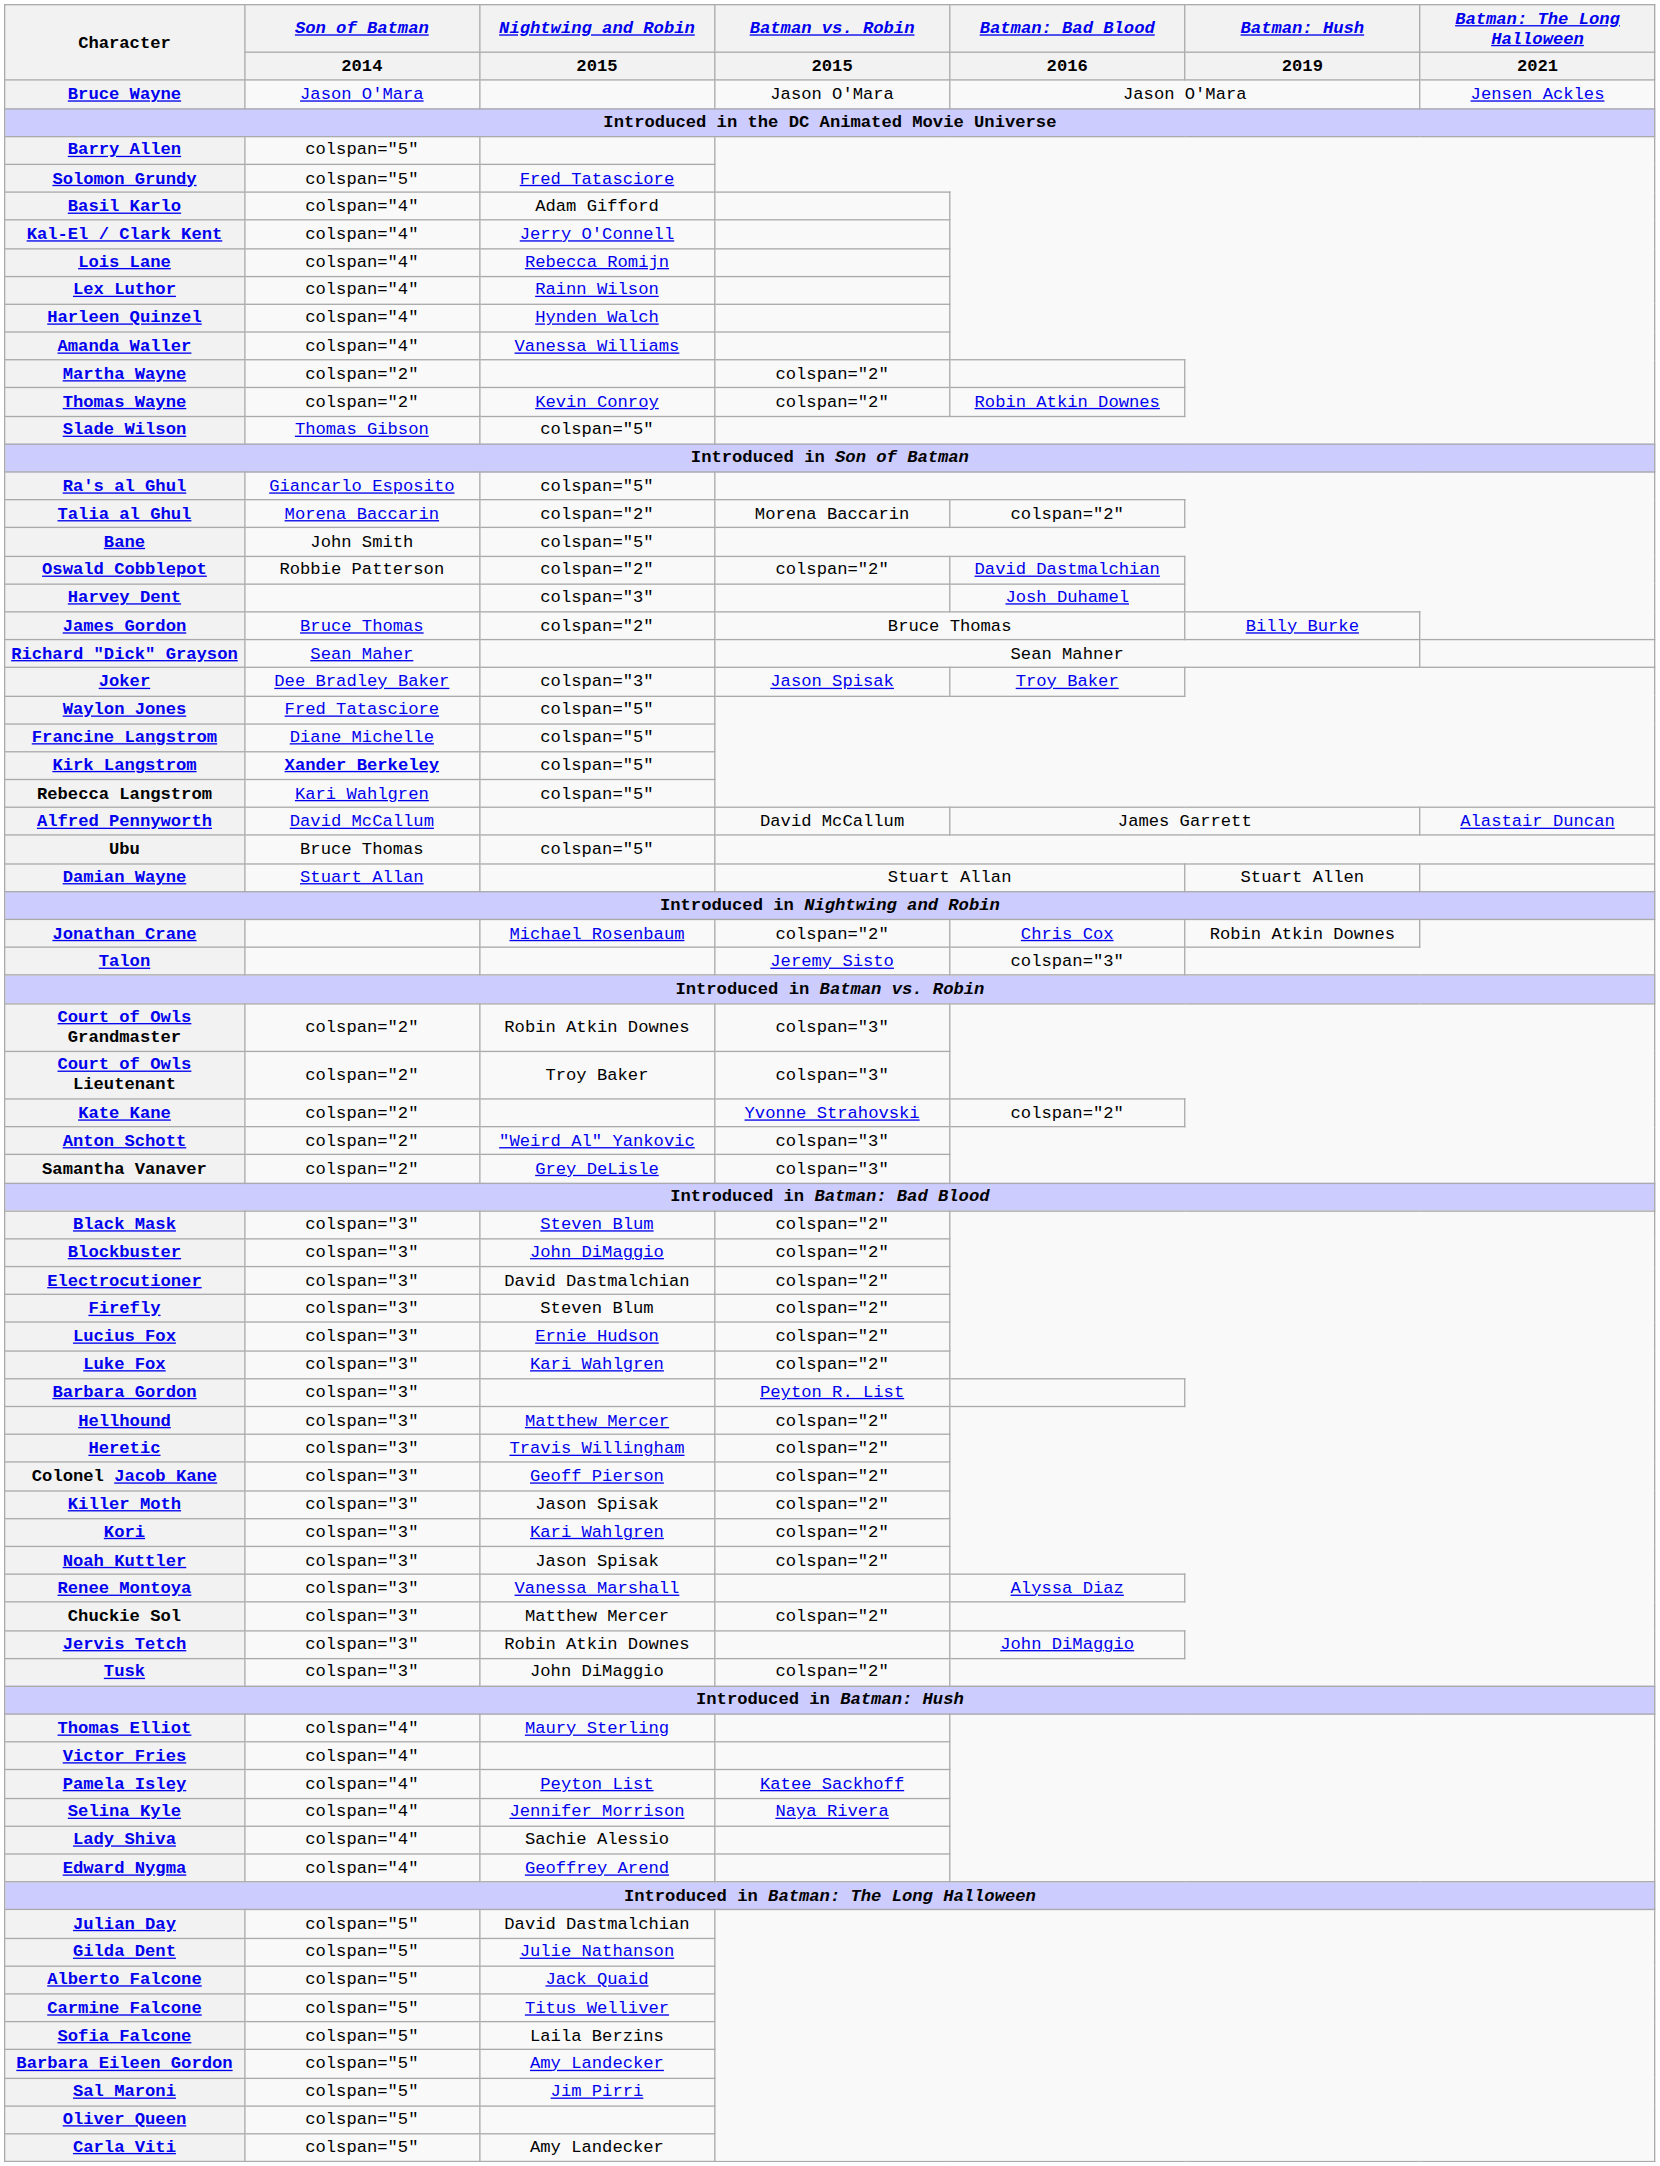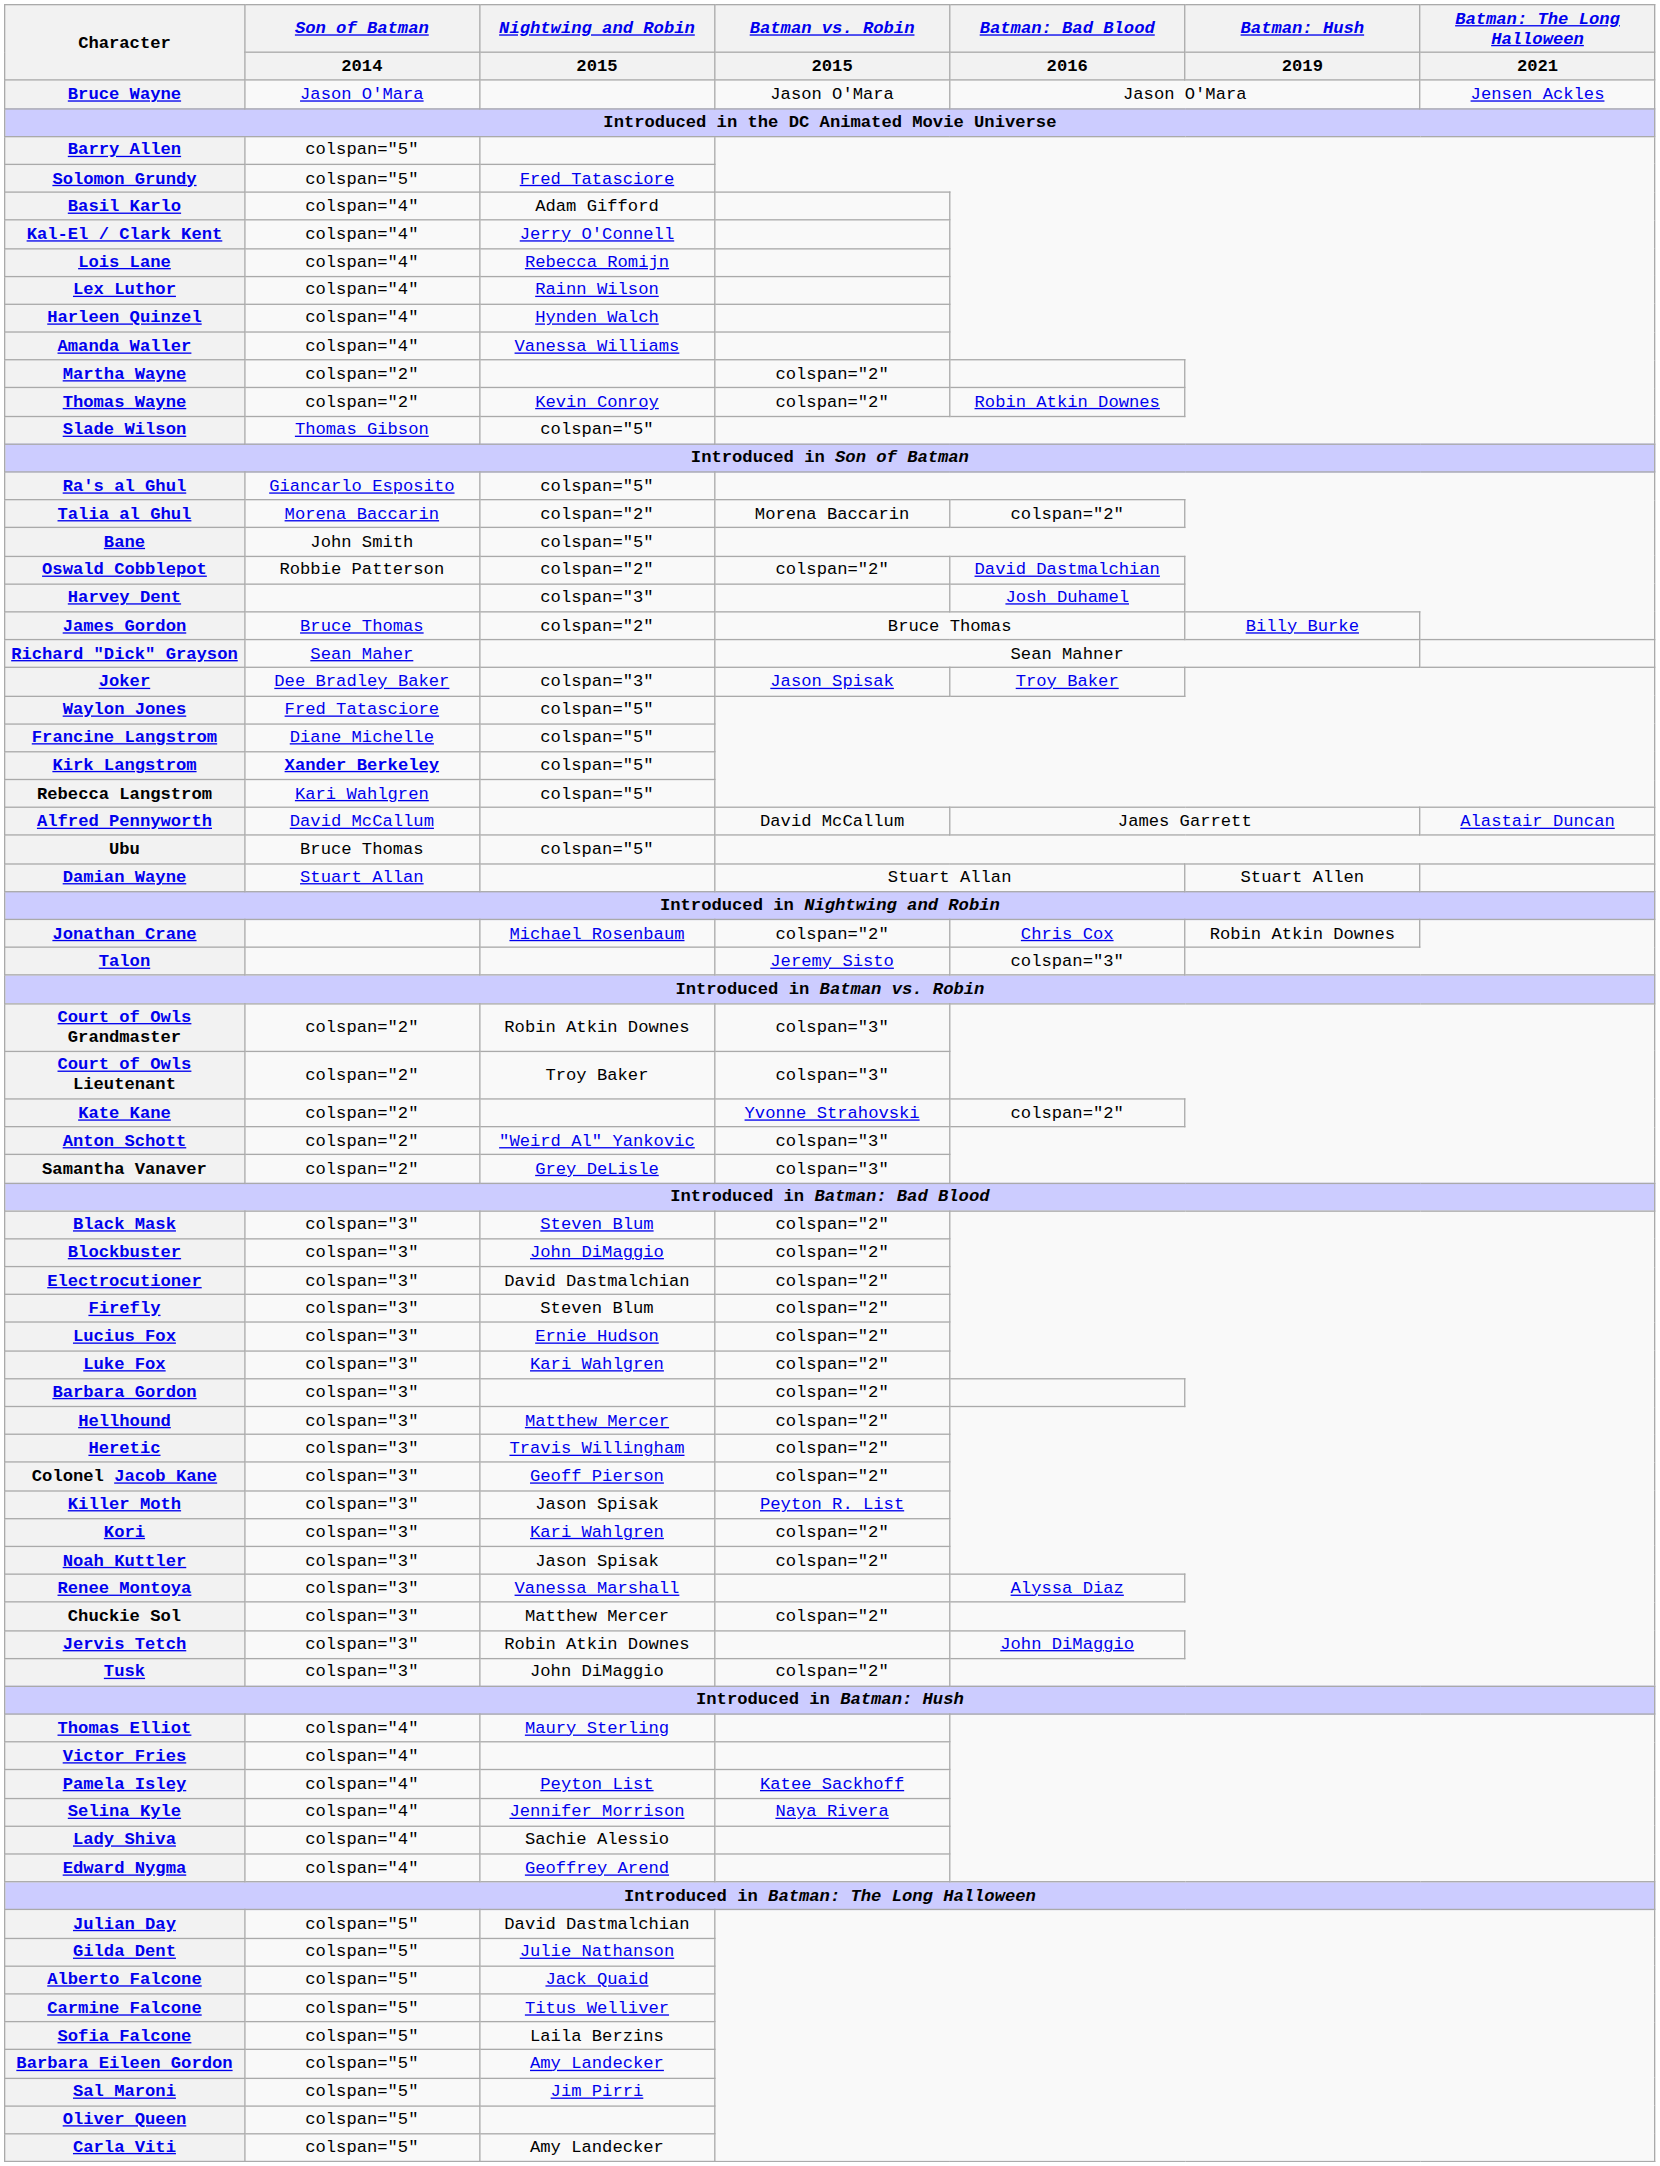(832, 1393) Peyton R. List -> (832, 1393) colspan="2"
(832, 1504) colspan="2" -> (832, 1504) Peyton R. List
